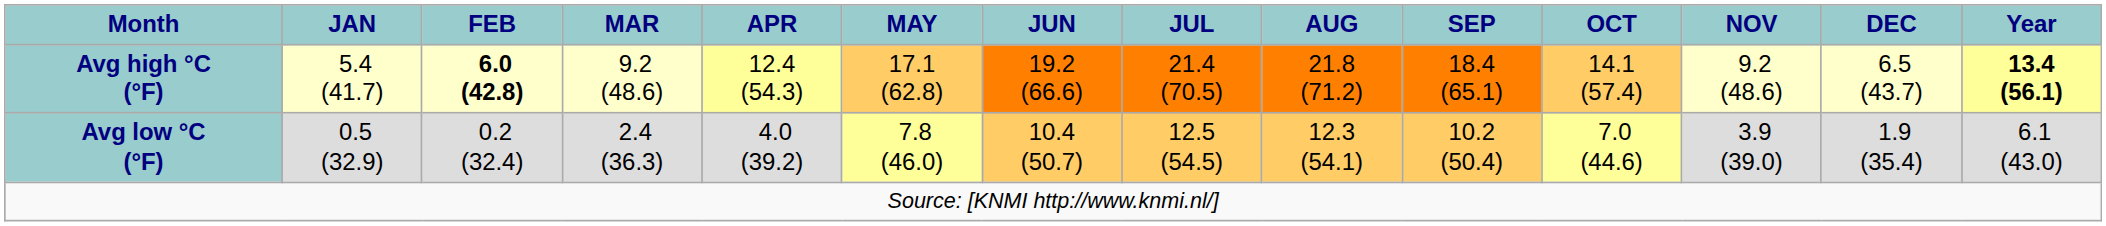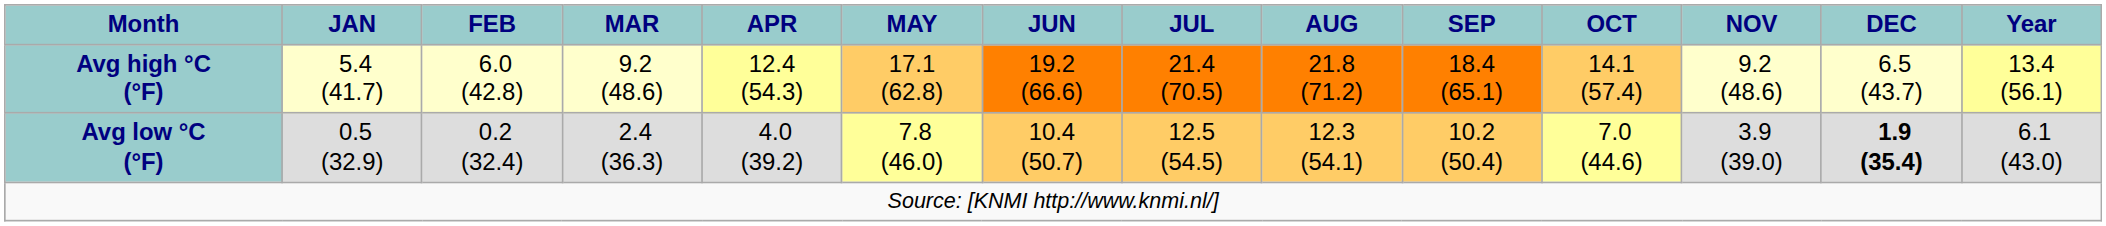(492, 78) bold -> (492, 78) normal
(2031, 78) bold -> (2031, 78) normal
(1891, 147) normal -> (1891, 147) bold
